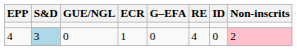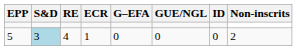columns swapped: (199, 13) <-> (89, 13)
(10, 36) 4 -> (10, 36) 5
(233, 36) pink background -> (233, 36) no background
